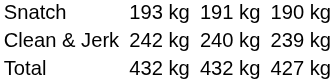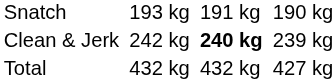(230, 40) normal -> (231, 40) bold
